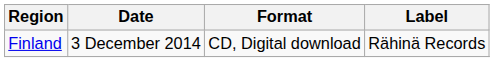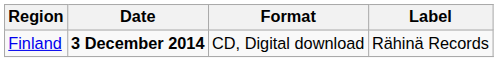(136, 43) normal -> (138, 43) bold
